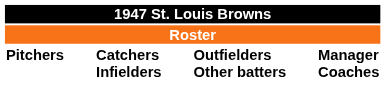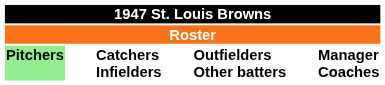(35, 55) no background -> (35, 55) lightgreen background
